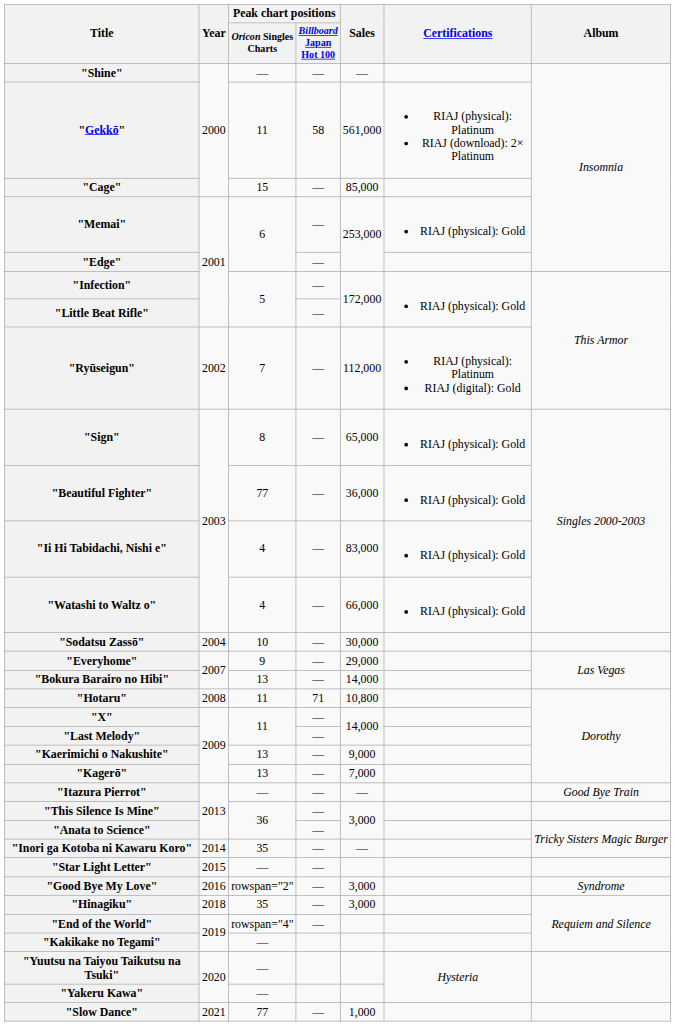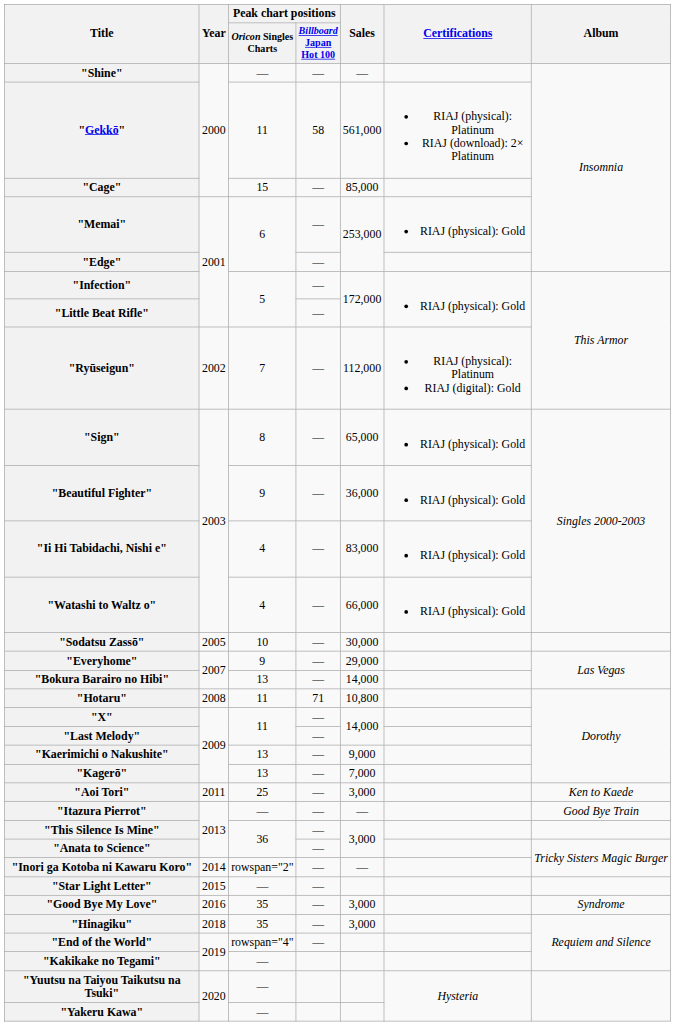(262, 493) 77 -> (262, 493) 9
(214, 642) 2004 -> (214, 642) 2005
+ row: (102, 792)
(262, 848) 35 -> (262, 867) rowspan="2"
(262, 886) rowspan="2" -> (262, 904) 35
- row: (102, 1012)
